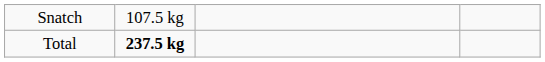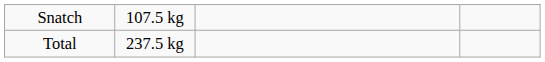(155, 43) bold -> (155, 43) normal
